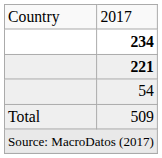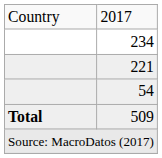(142, 41) bold -> (142, 41) normal
(142, 66) bold -> (142, 66) normal
(24, 116) normal -> (25, 116) bold
